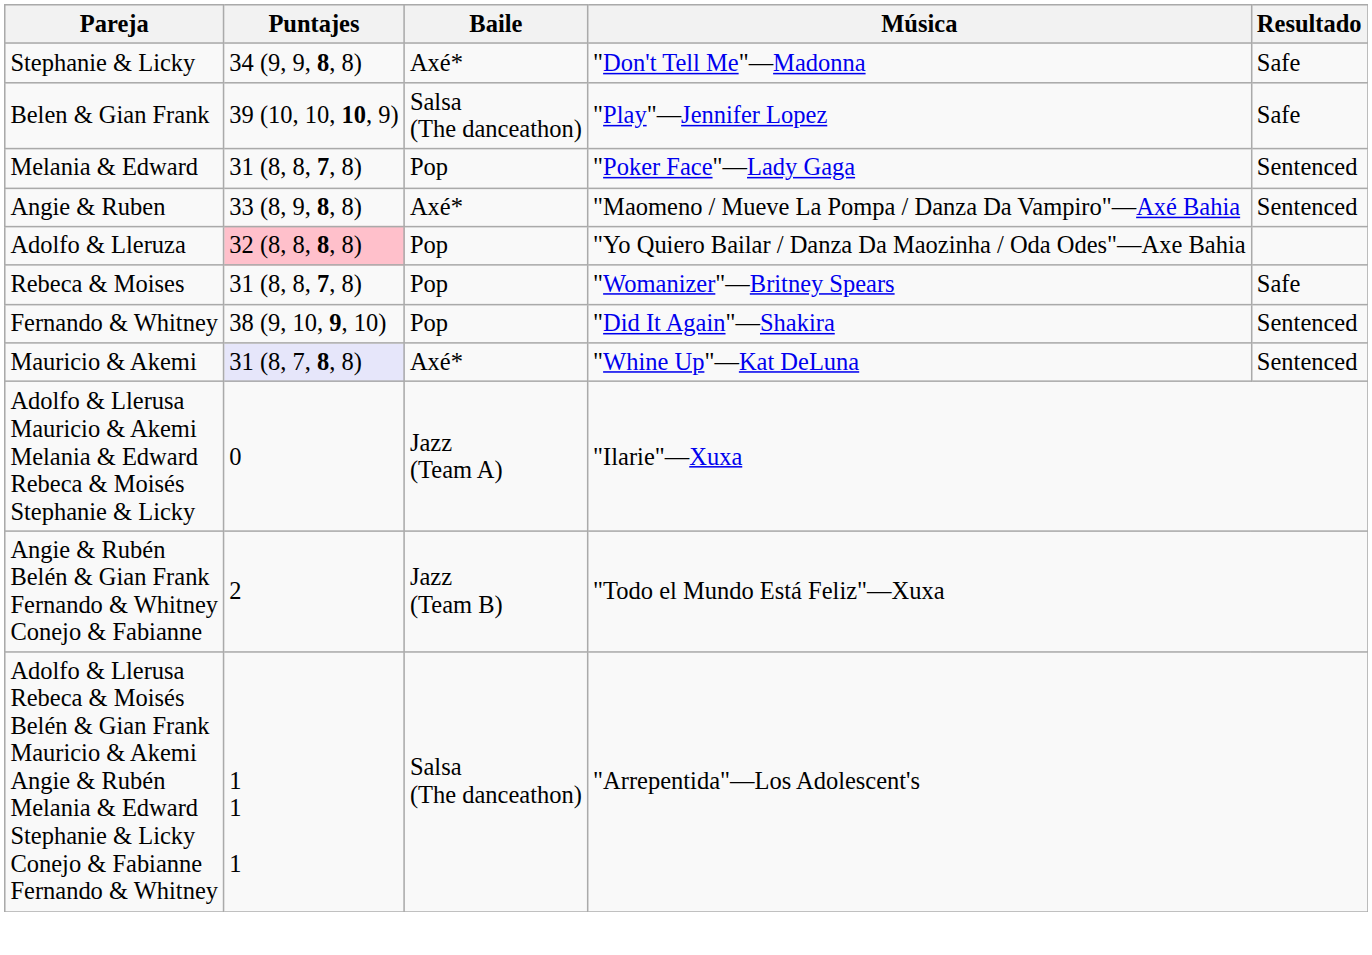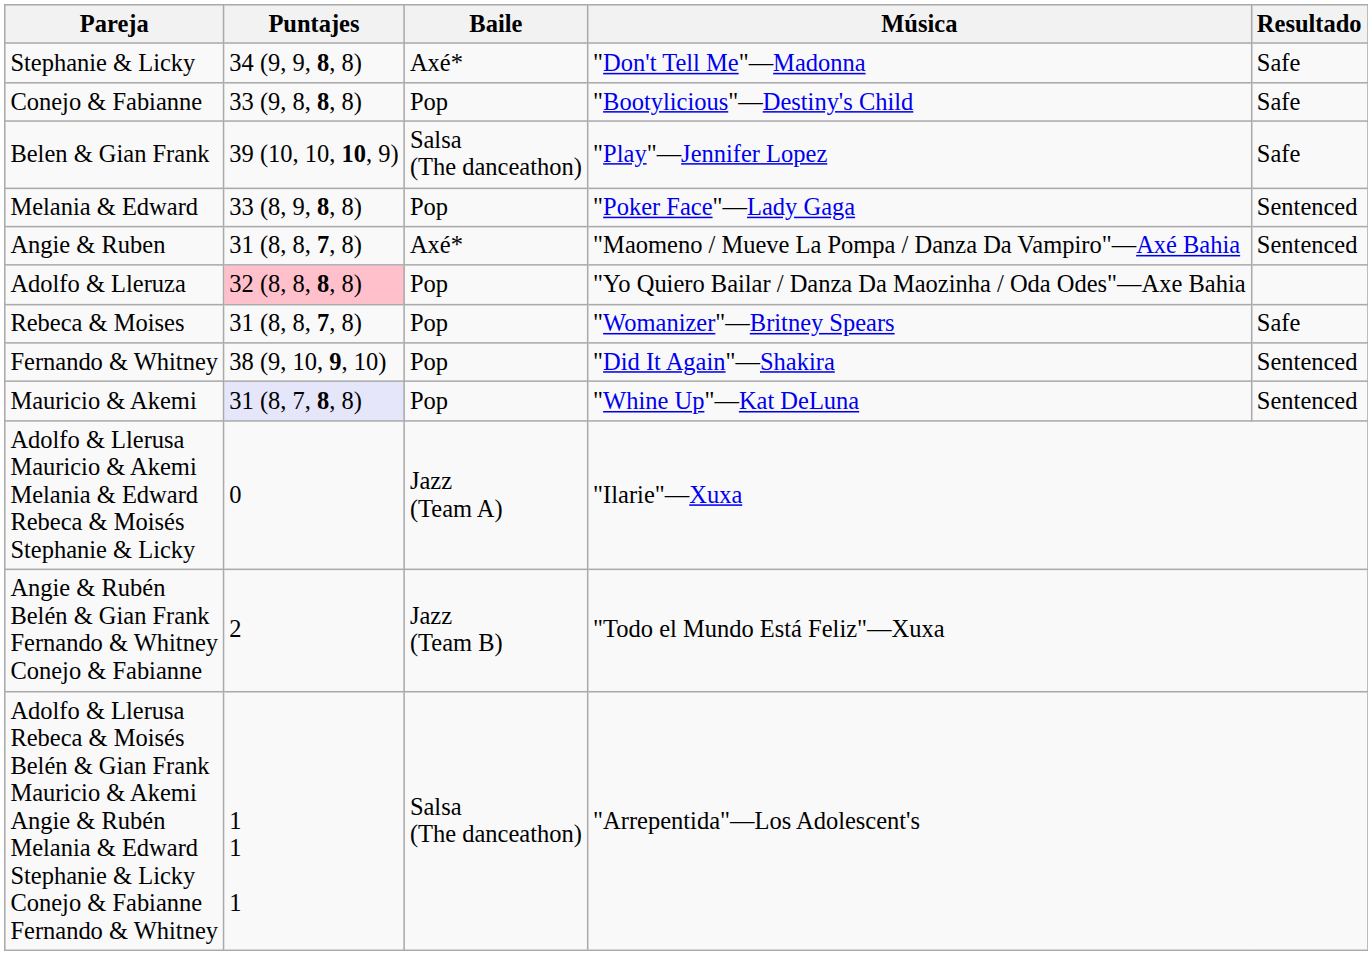+ row: (106, 101)
(296, 167) 31 (8, 8, 7, 8) -> (296, 206) 33 (8, 9, 8, 8)
(296, 206) 33 (8, 9, 8, 8) -> (296, 245) 31 (8, 8, 7, 8)
(436, 362) Axé* -> (429, 400) Pop
